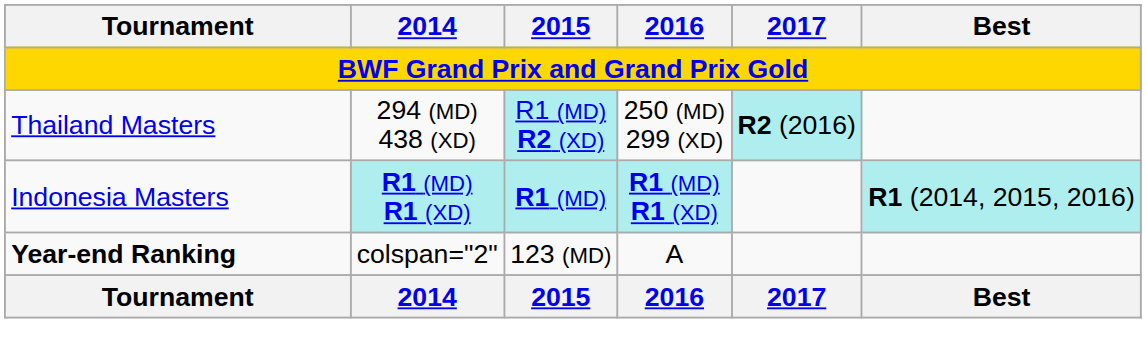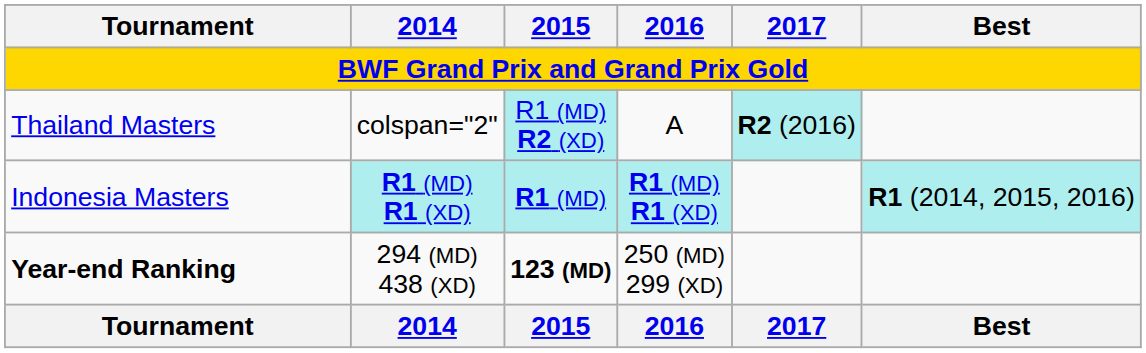(427, 125) 294 (MD) 438 (XD) -> (427, 125) colspan="2"
(674, 125) 250 (MD) 299 (XD) -> (674, 125) A
(427, 254) colspan="2" -> (427, 269) 294 (MD) 438 (XD)
(561, 254) normal -> (561, 269) bold
(674, 254) A -> (674, 269) 250 (MD) 299 (XD)
